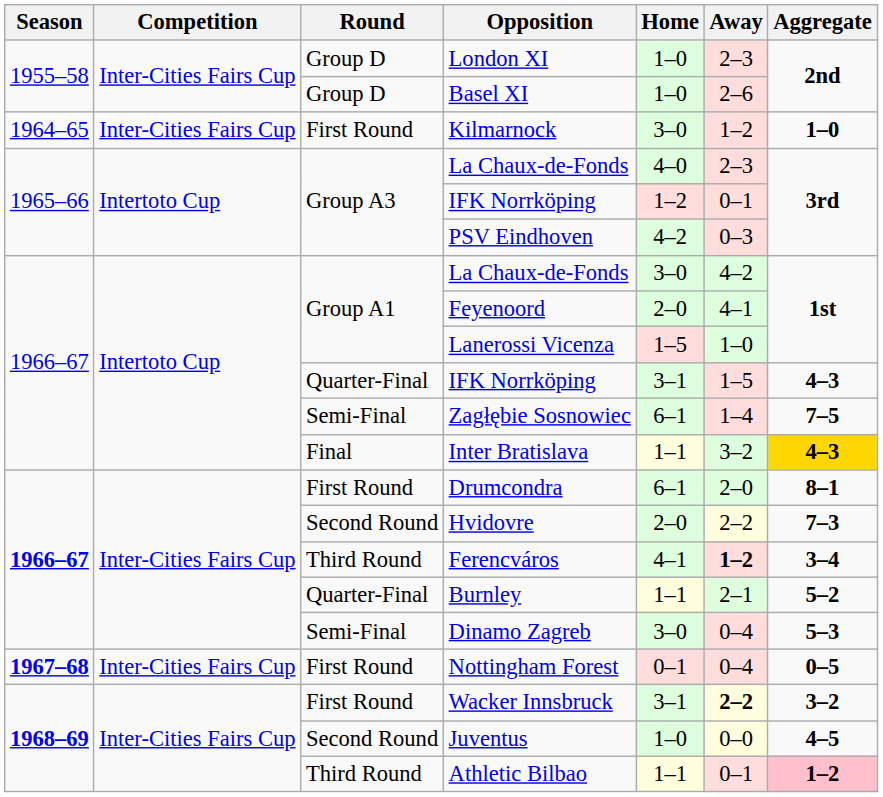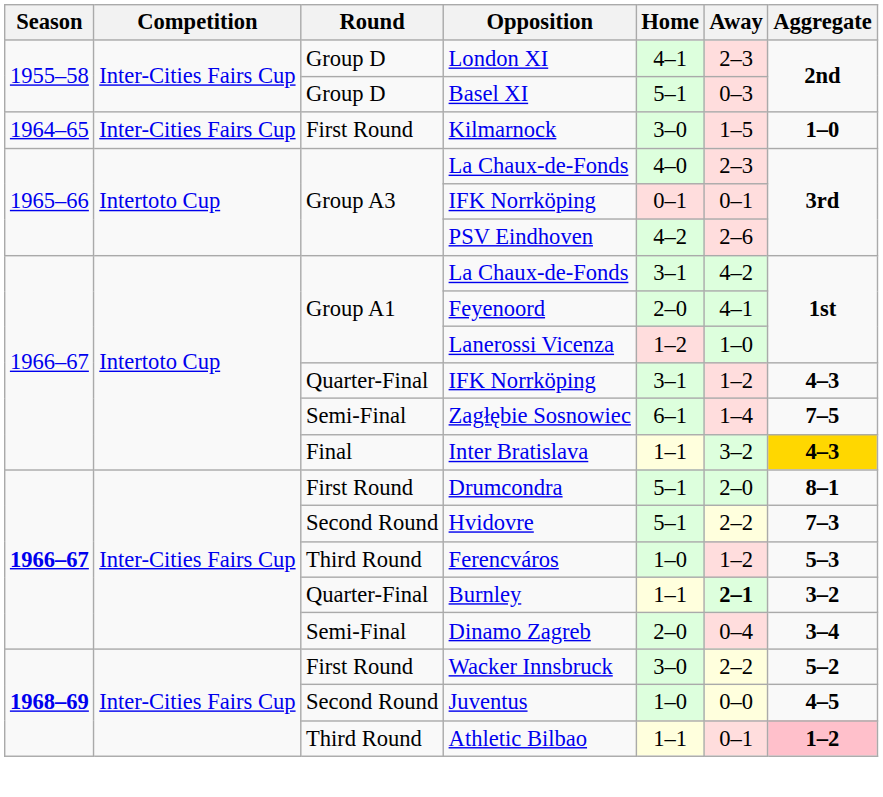(670, 58) 1–0 -> (670, 58) 4–1
(670, 93) 1–0 -> (670, 93) 5–1
(736, 93) 2–6 -> (736, 93) 0–3
(736, 129) 1–2 -> (736, 129) 1–5
(670, 201) 1–2 -> (670, 201) 0–1
(736, 237) 0–3 -> (736, 237) 2–6
(670, 272) 3–0 -> (670, 272) 3–1
(670, 344) 1–5 -> (670, 344) 1–2
(736, 380) 1–5 -> (736, 380) 1–2
(670, 487) 6–1 -> (670, 487) 5–1
(670, 523) 2–0 -> (670, 523) 5–1
(670, 559) 4–1 -> (670, 559) 1–0
(736, 559) bold -> (736, 559) normal
(822, 559) 3–4 -> (822, 559) 5–3
(736, 594) normal -> (736, 594) bold
(822, 594) 5–2 -> (822, 594) 3–2
(670, 630) 3–0 -> (670, 630) 2–0
(822, 630) 5–3 -> (822, 630) 3–4
- row: (360, 666)
(670, 702) 3–1 -> (670, 666) 3–0
(736, 702) bold -> (736, 666) normal
(822, 702) 3–2 -> (822, 666) 5–2
